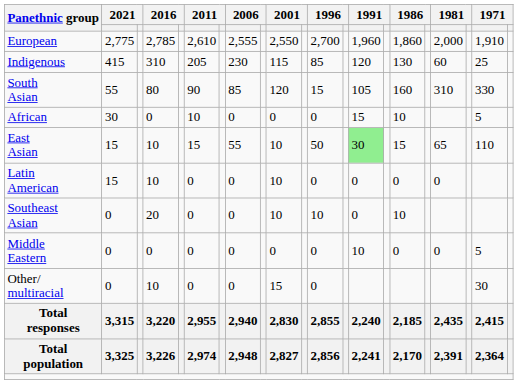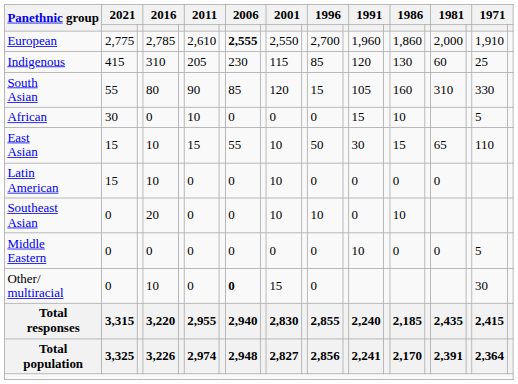(243, 41) normal -> (243, 41) bold
(358, 145) lightgreen background -> (358, 145) no background
(232, 285) normal -> (232, 285) bold
